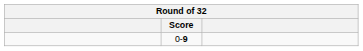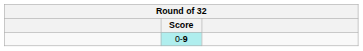(181, 39) no background -> (181, 39) paleturquoise background
